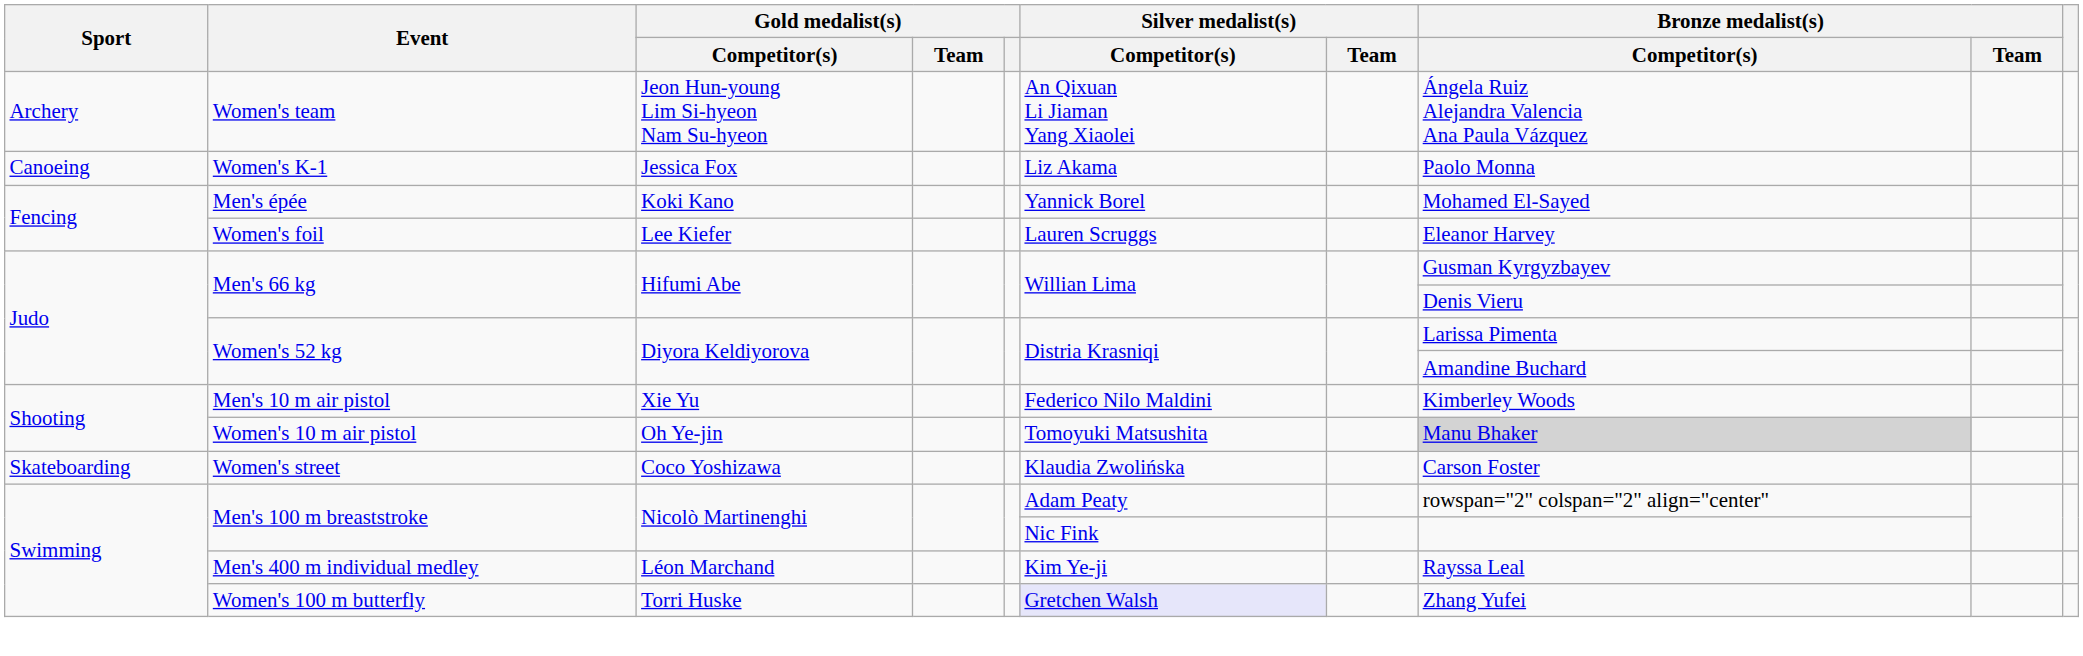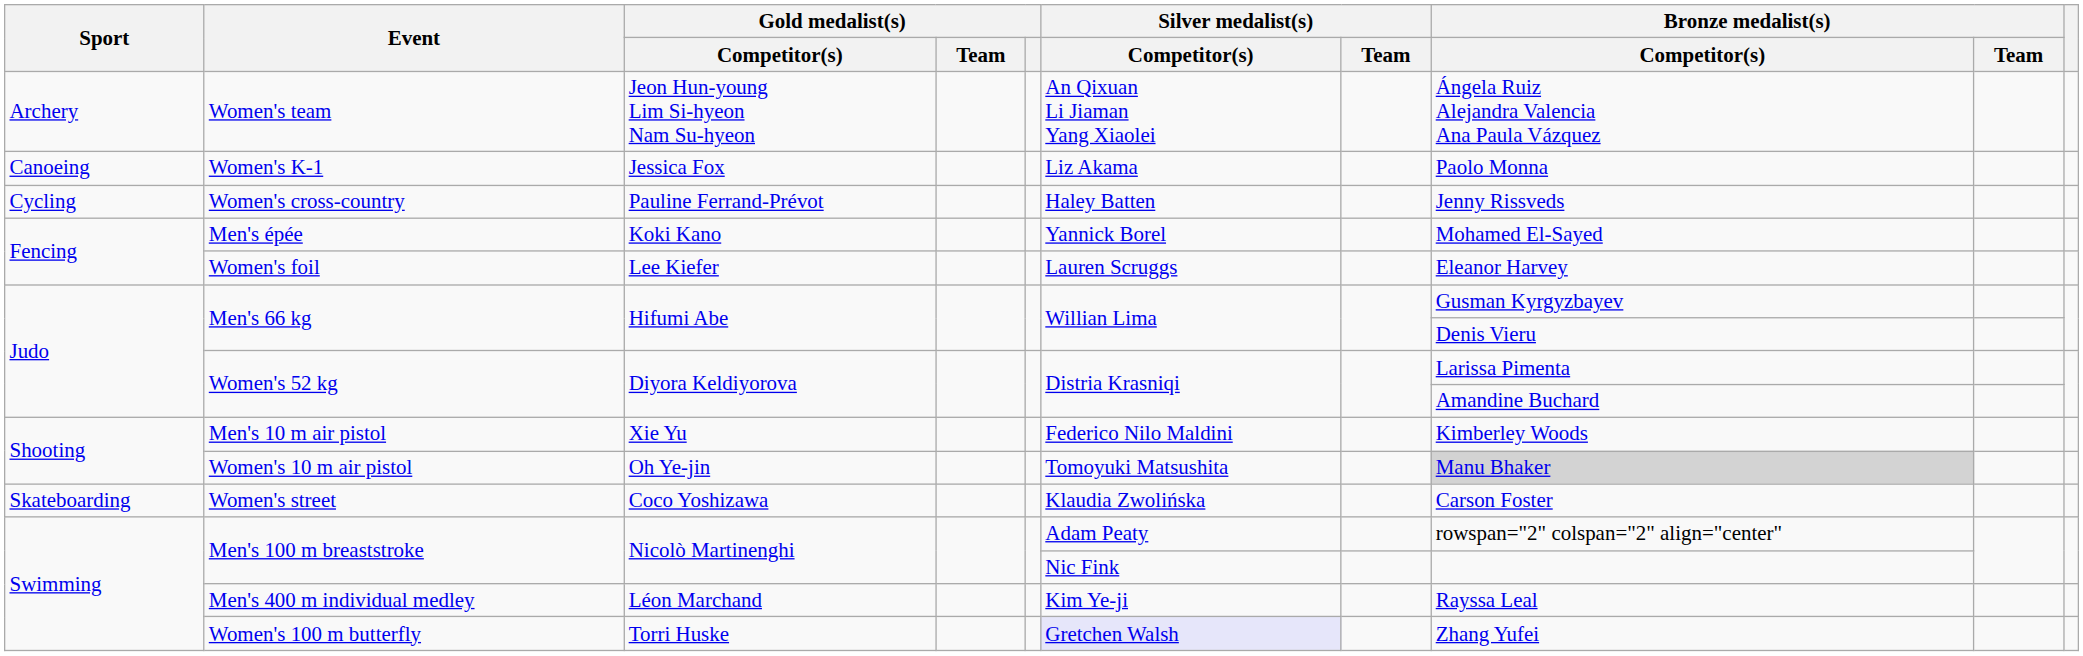+ row: (307, 201)
